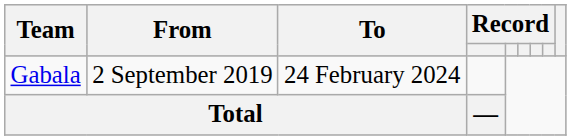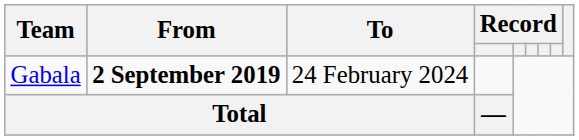(182, 74) normal -> (186, 74) bold
